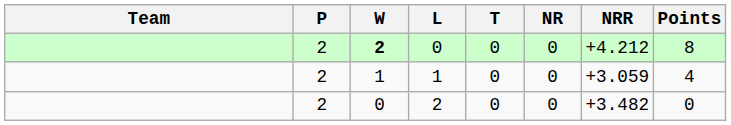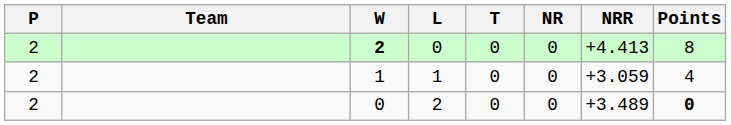columns swapped: (149, 19) <-> (322, 19)
(617, 48) +4.212 -> (617, 48) +4.413
(617, 106) +3.482 -> (617, 106) +3.489
(689, 106) normal -> (689, 106) bold
